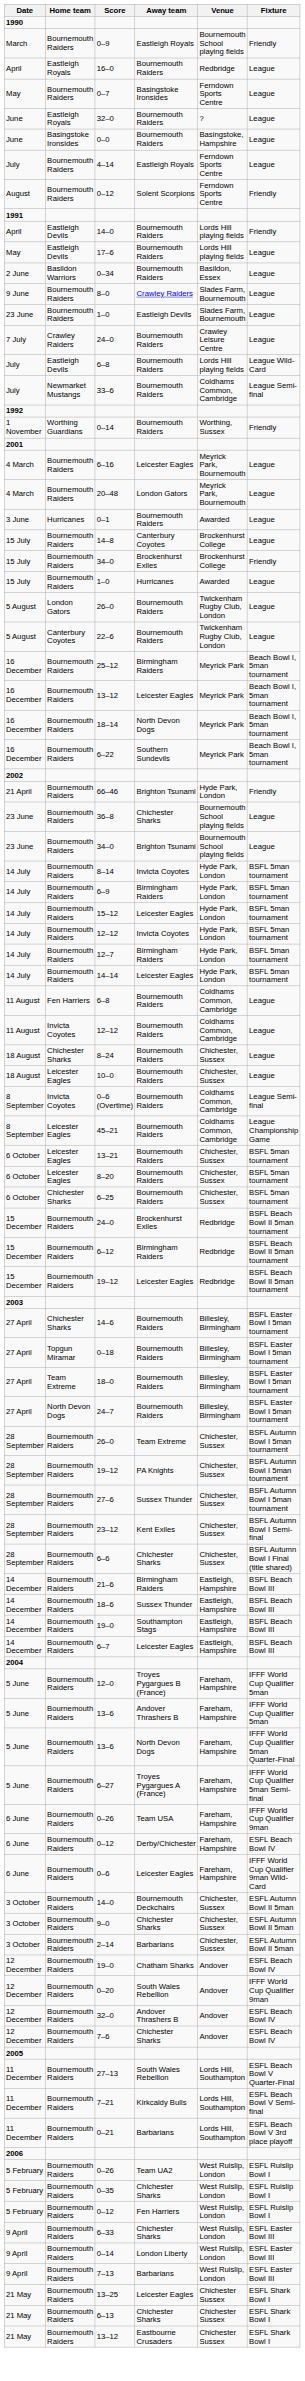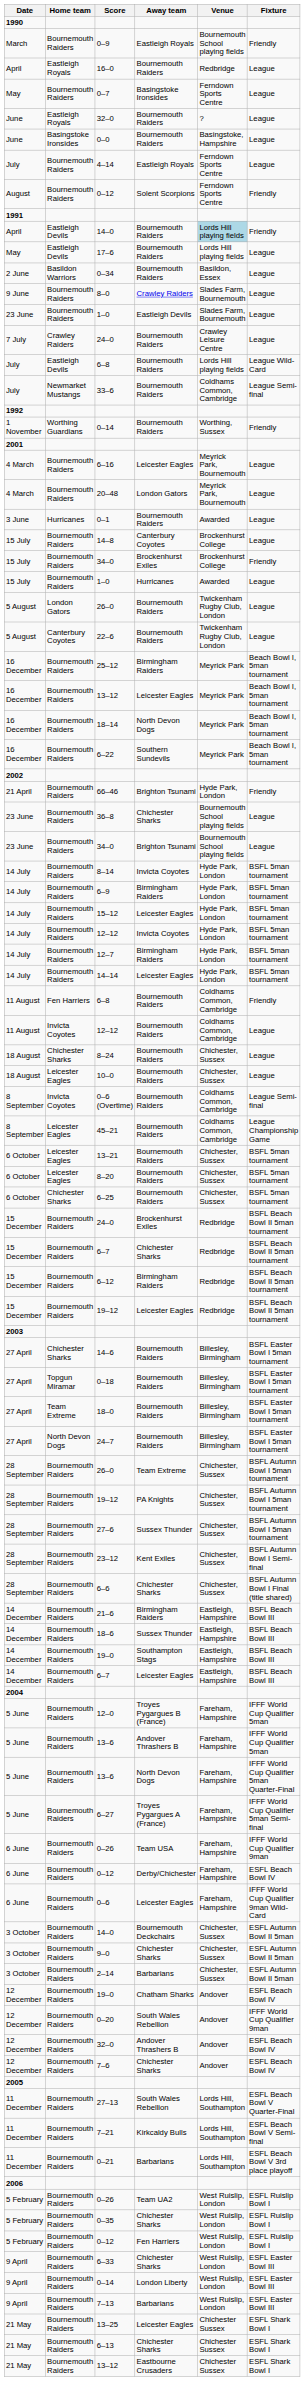(222, 231) no background -> (222, 231) lightblue background
(262, 1000) League -> (263, 1000) Friendly
+ row: (24, 1252)
